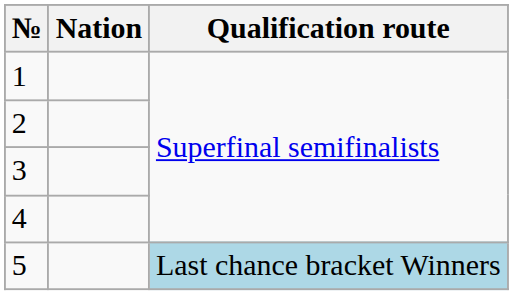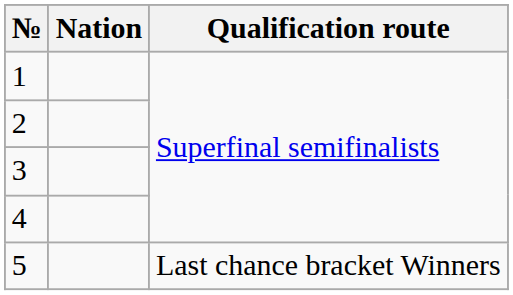(328, 265) lightblue background -> (328, 265) no background
